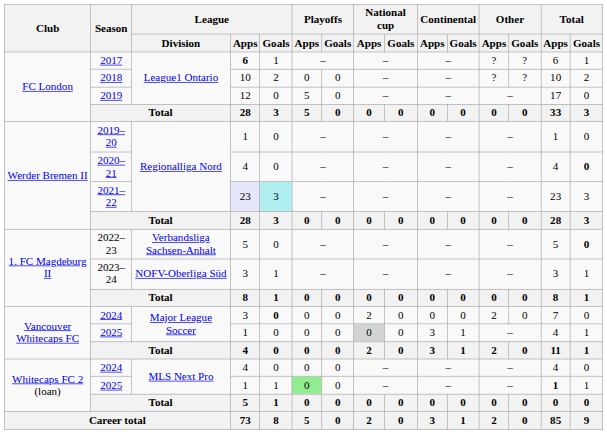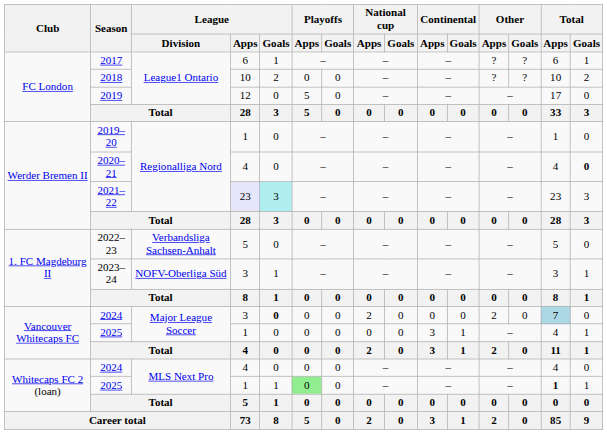(245, 60) bold -> (245, 60) normal
(587, 244) bold -> (587, 244) normal
(556, 315) no background -> (556, 315) lightblue background
(369, 332) lightgrey background -> (369, 332) no background
